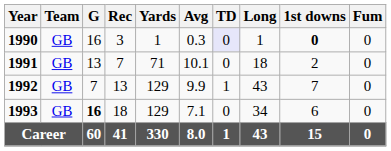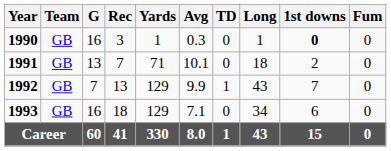(226, 39) lavender background -> (226, 39) no background
(94, 110) bold -> (94, 110) normal
